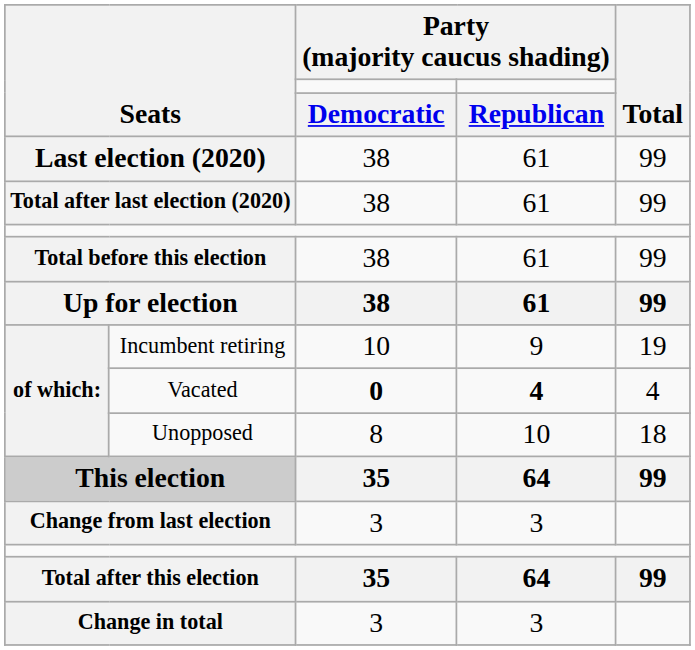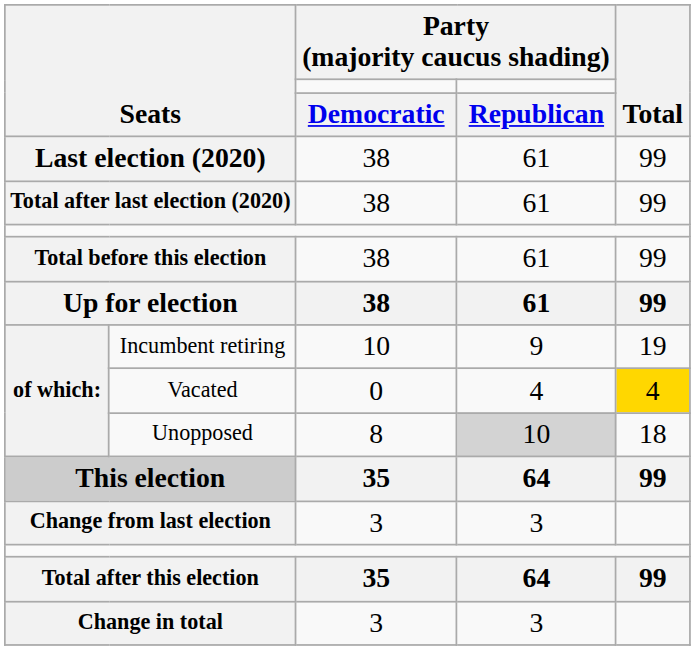(376, 390) bold -> (376, 390) normal
(536, 390) bold -> (536, 390) normal
(653, 390) no background -> (653, 390) gold background
(536, 434) no background -> (536, 434) lightgrey background
